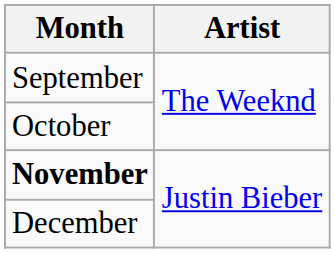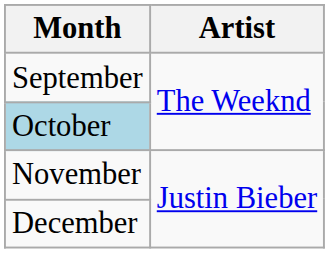(61, 125) no background -> (61, 125) lightblue background
(80, 174) bold -> (76, 174) normal
